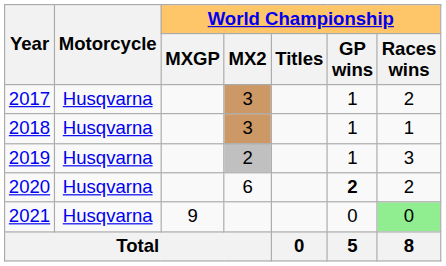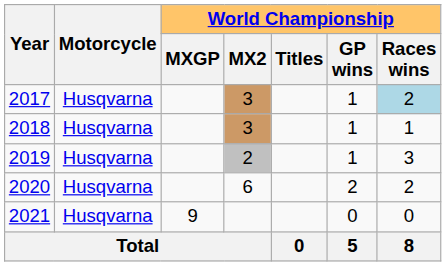(409, 98) no background -> (409, 98) lightblue background
(353, 187) bold -> (353, 187) normal
(409, 216) lightgreen background -> (409, 216) no background
